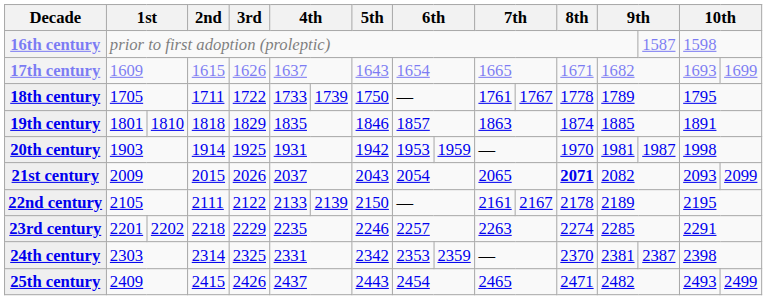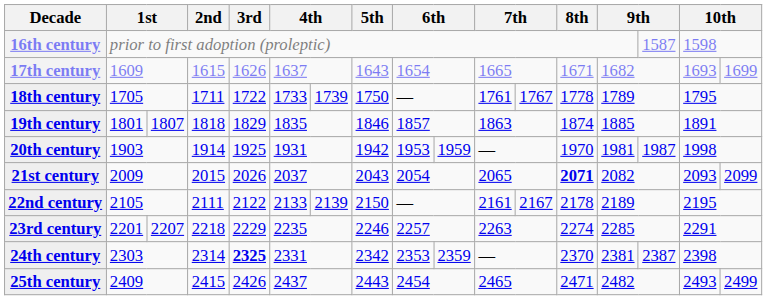(167, 123) 1810 -> (167, 123) 1807
(167, 228) 2202 -> (167, 228) 2207
(249, 255) normal -> (249, 255) bold
